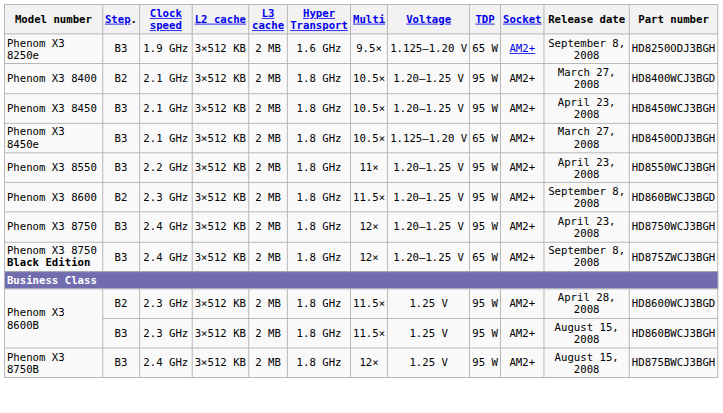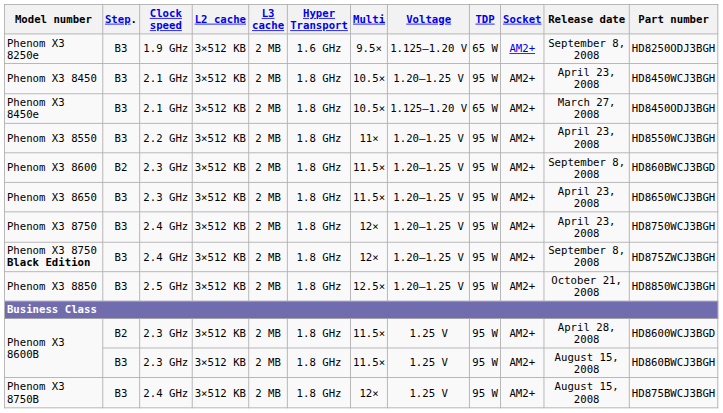- row: (52, 79)
+ row: (52, 197)
(485, 257) 65 W -> (485, 257) 95 W
+ row: (52, 286)
